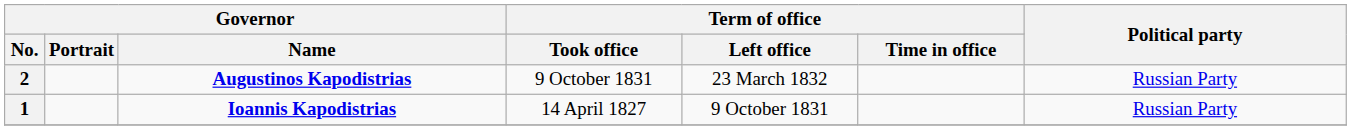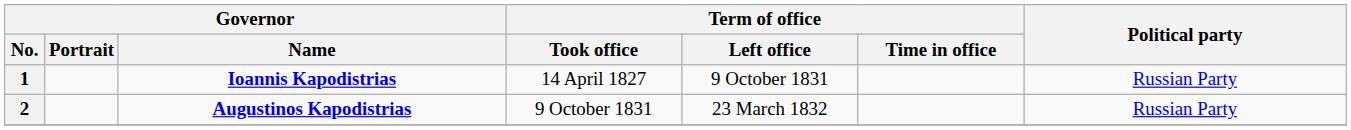rows swapped: (25, 109) <-> (25, 79)
